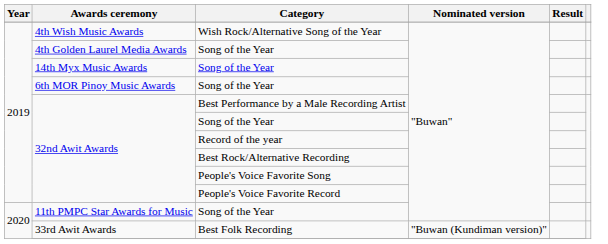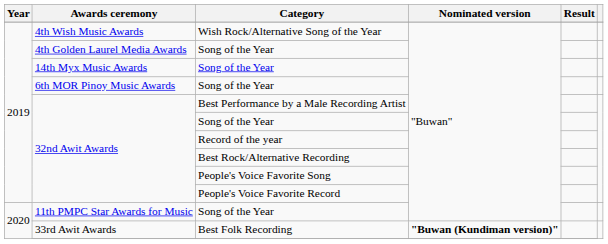(479, 229) normal -> (485, 229) bold
